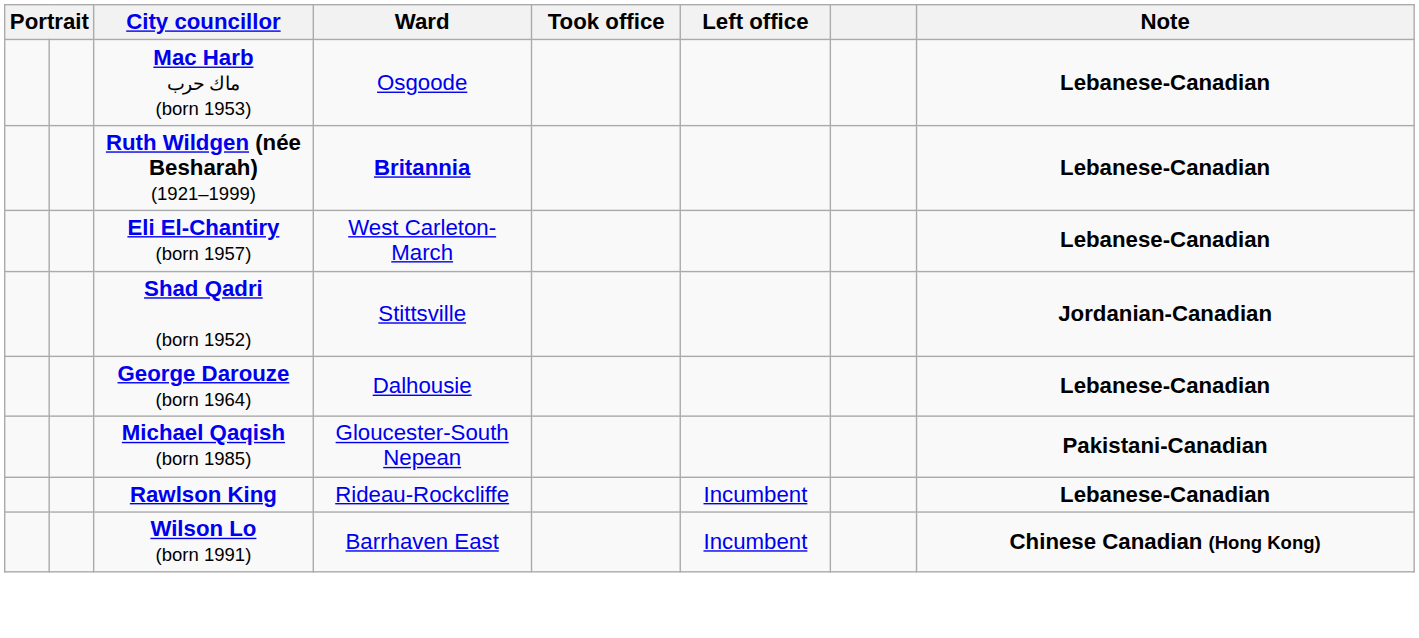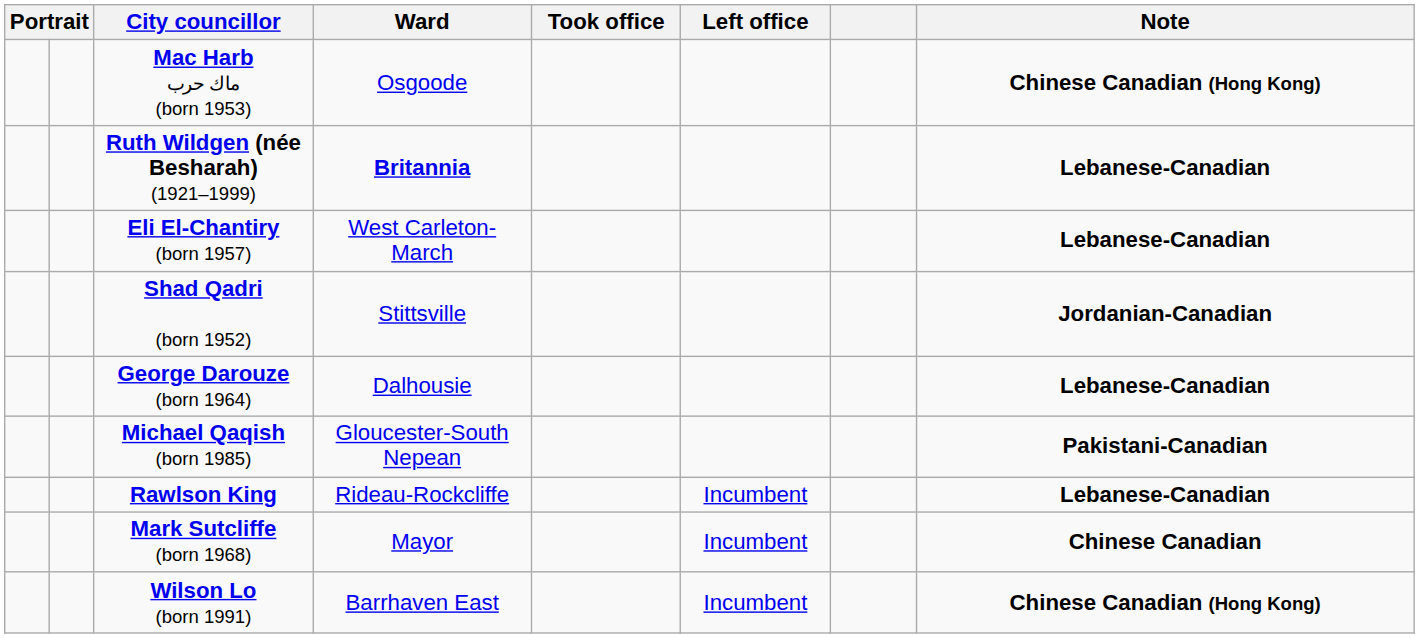(1165, 82) Lebanese-Canadian -> (1165, 82) Chinese Canadian (Hong Kong)
+ row: (203, 541)
